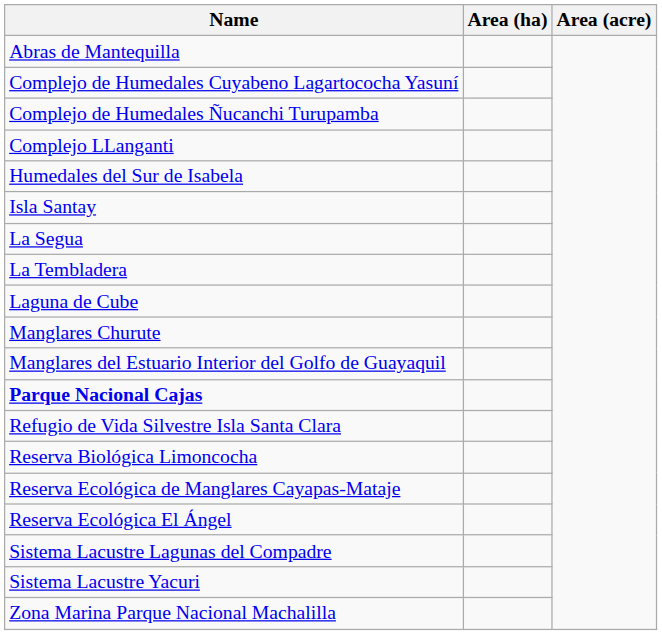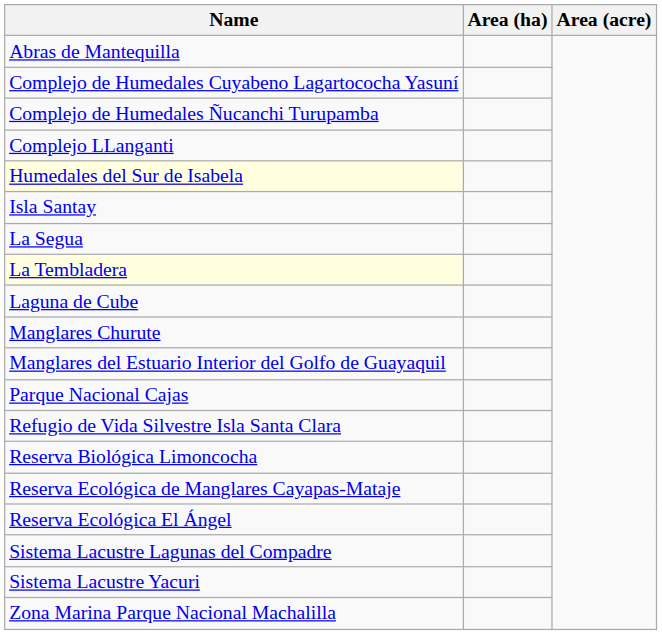(126, 176) no background -> (126, 176) lightyellow background
(68, 269) no background -> (68, 269) lightyellow background
(106, 394) bold -> (99, 394) normal
